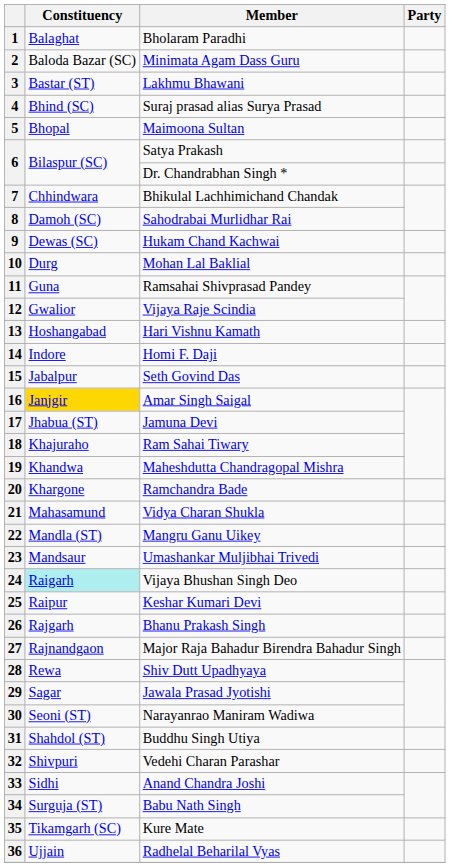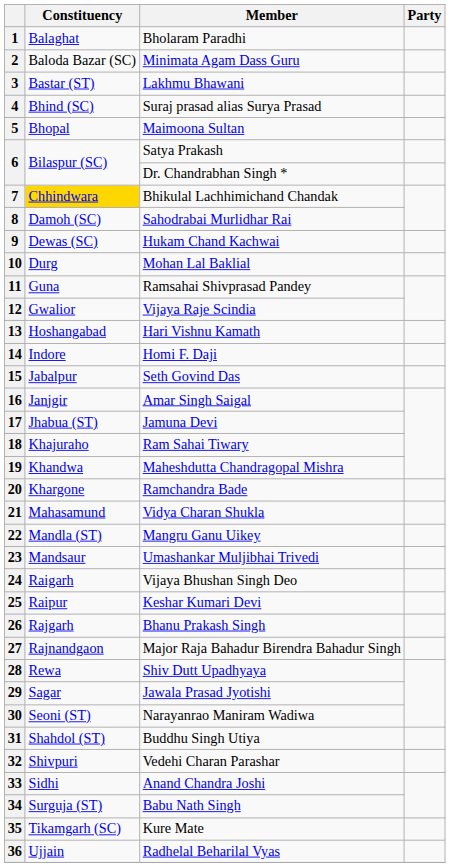(63, 196) no background -> (63, 196) gold background
(48, 399) gold background -> (48, 399) no background
(51, 580) paleturquoise background -> (51, 580) no background
